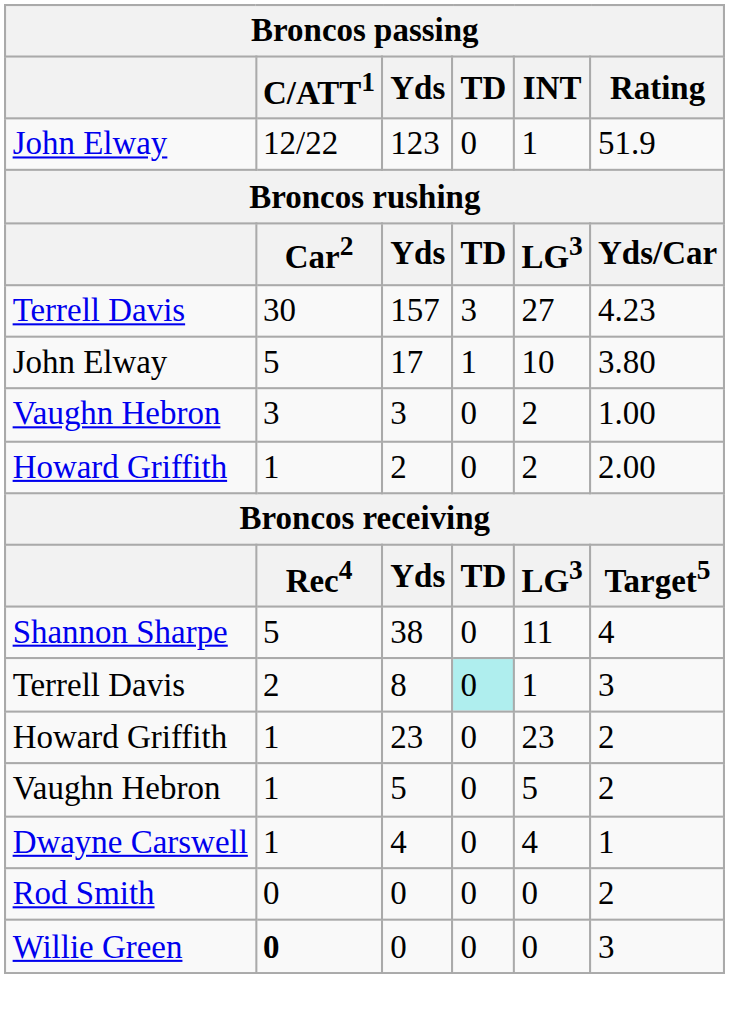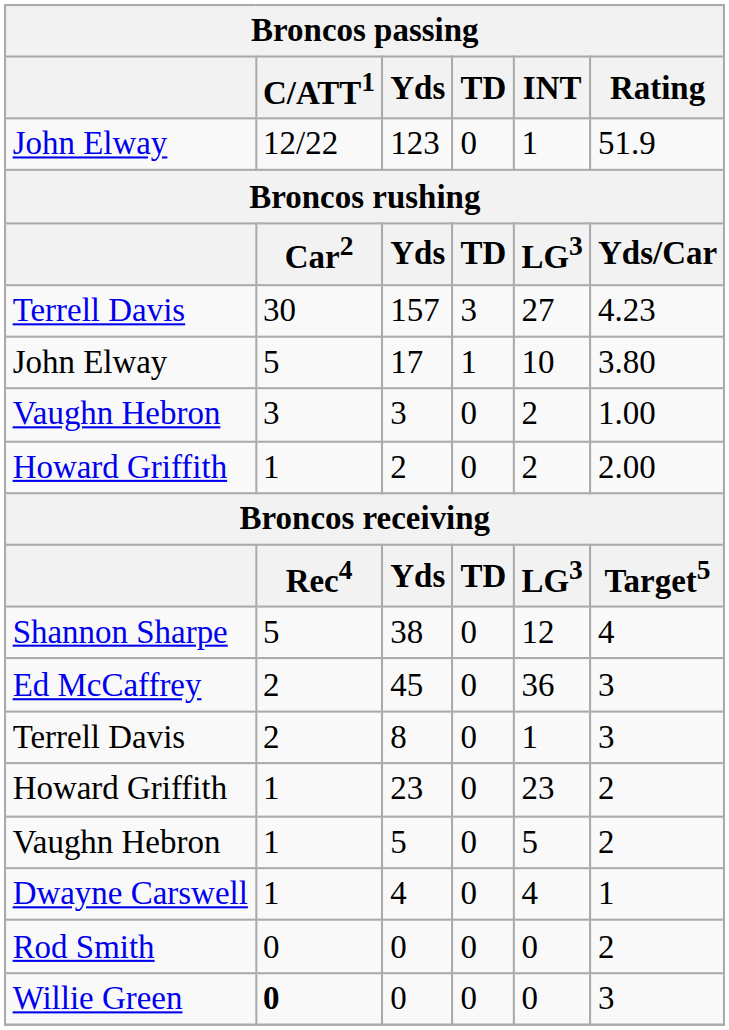(537, 632) 11 -> (538, 632) 12
+ row: (107, 684)
(469, 684) paleturquoise background -> (469, 736) no background
